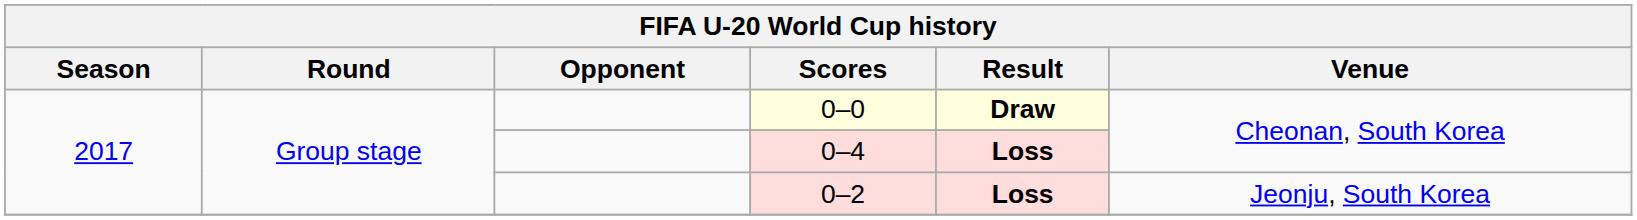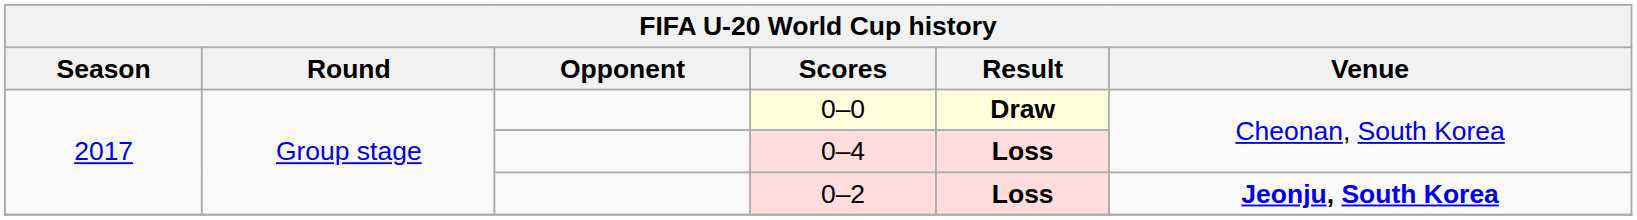(1370, 194) normal -> (1370, 194) bold
